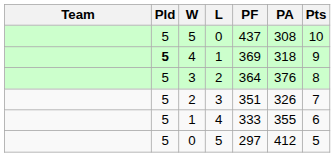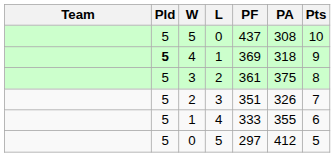(250, 78) 364 -> (250, 78) 361
(285, 78) 376 -> (285, 78) 375
